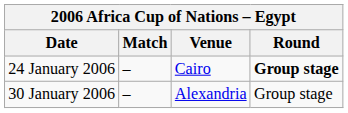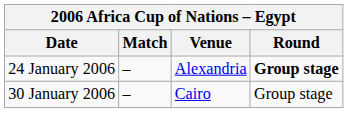(193, 68) Cairo -> (211, 68) Alexandria
(211, 94) Alexandria -> (193, 94) Cairo
